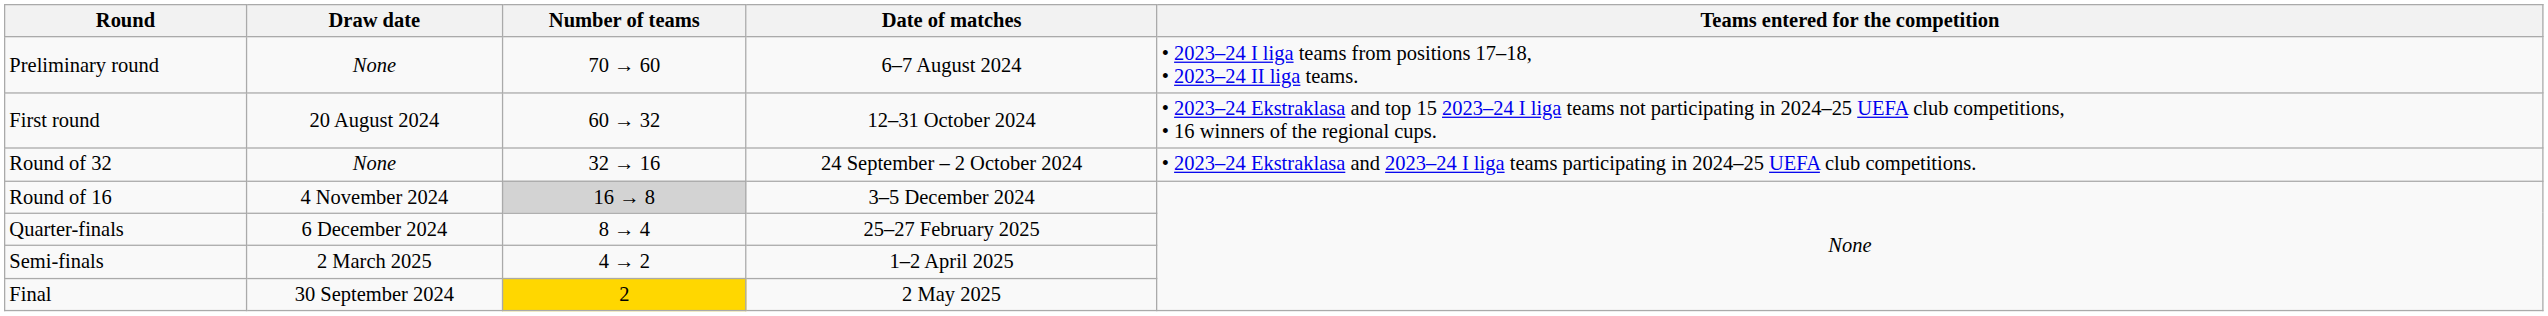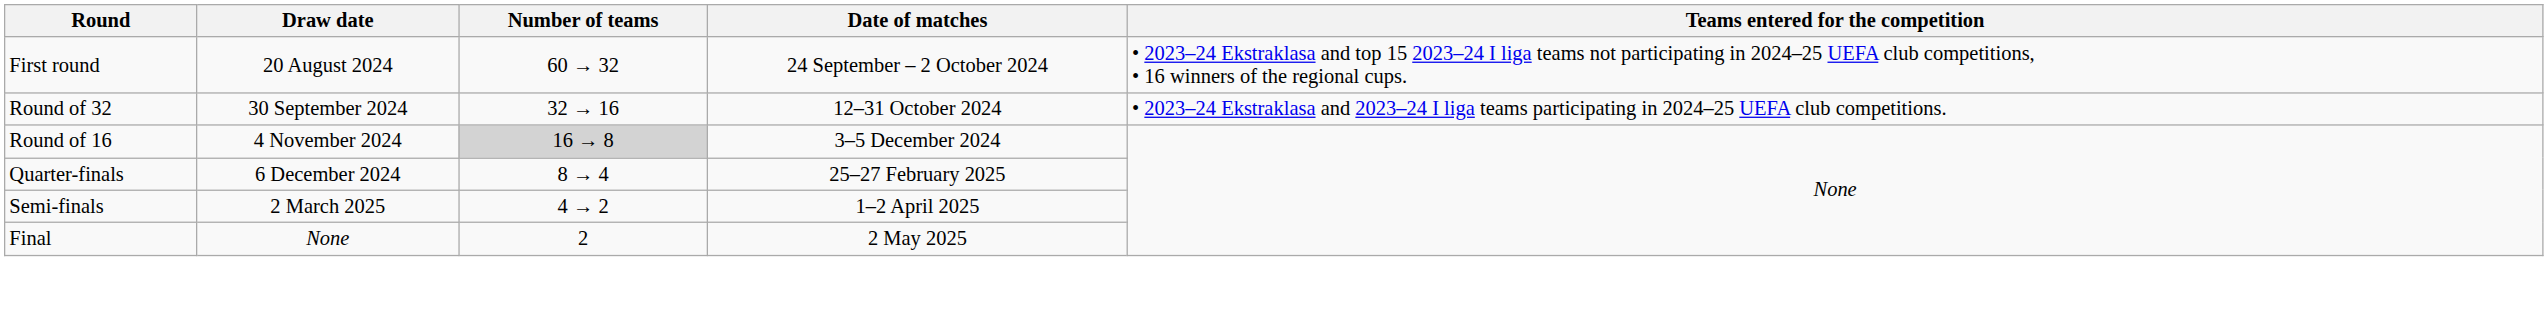- row: (84, 64)
(952, 120) 12–31 October 2024 -> (917, 64) 24 September – 2 October 2024
(374, 164) None -> (328, 108) 30 September 2024
(952, 164) 24 September – 2 October 2024 -> (917, 108) 12–31 October 2024
(374, 294) 30 September 2024 -> (328, 238) None
(624, 294) gold background -> (583, 238) no background
